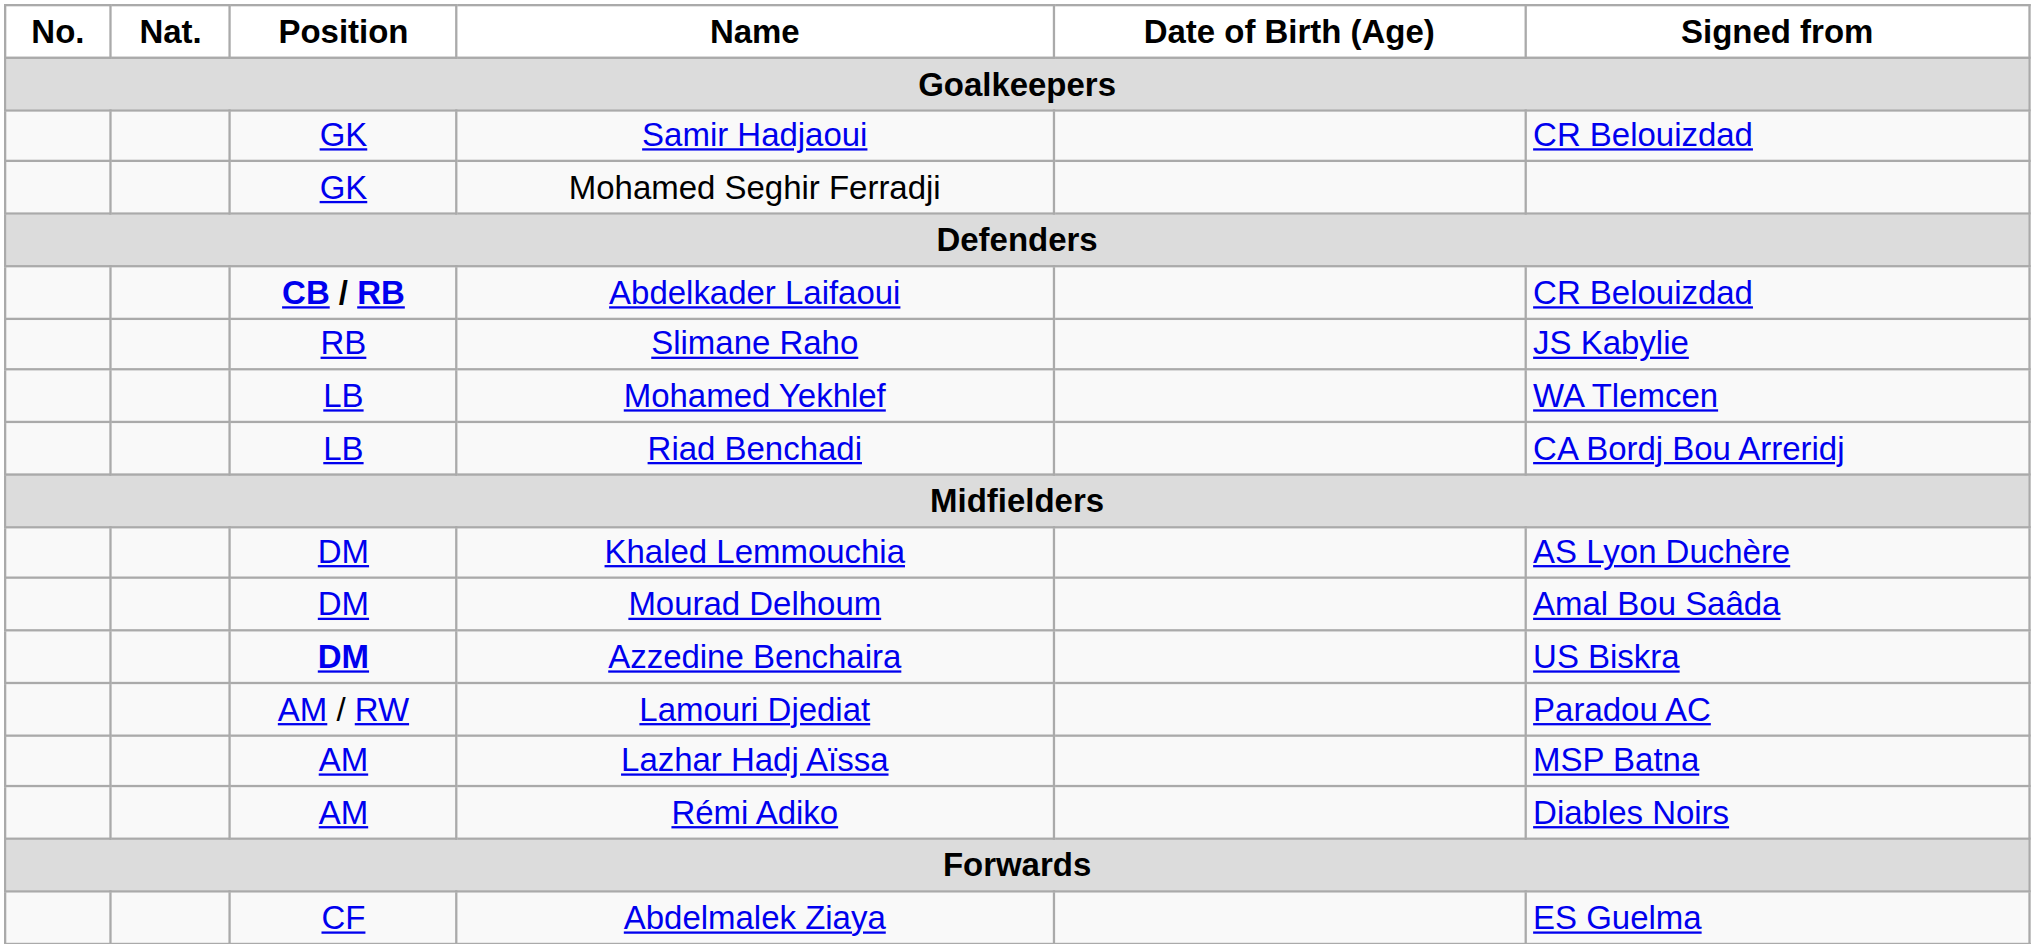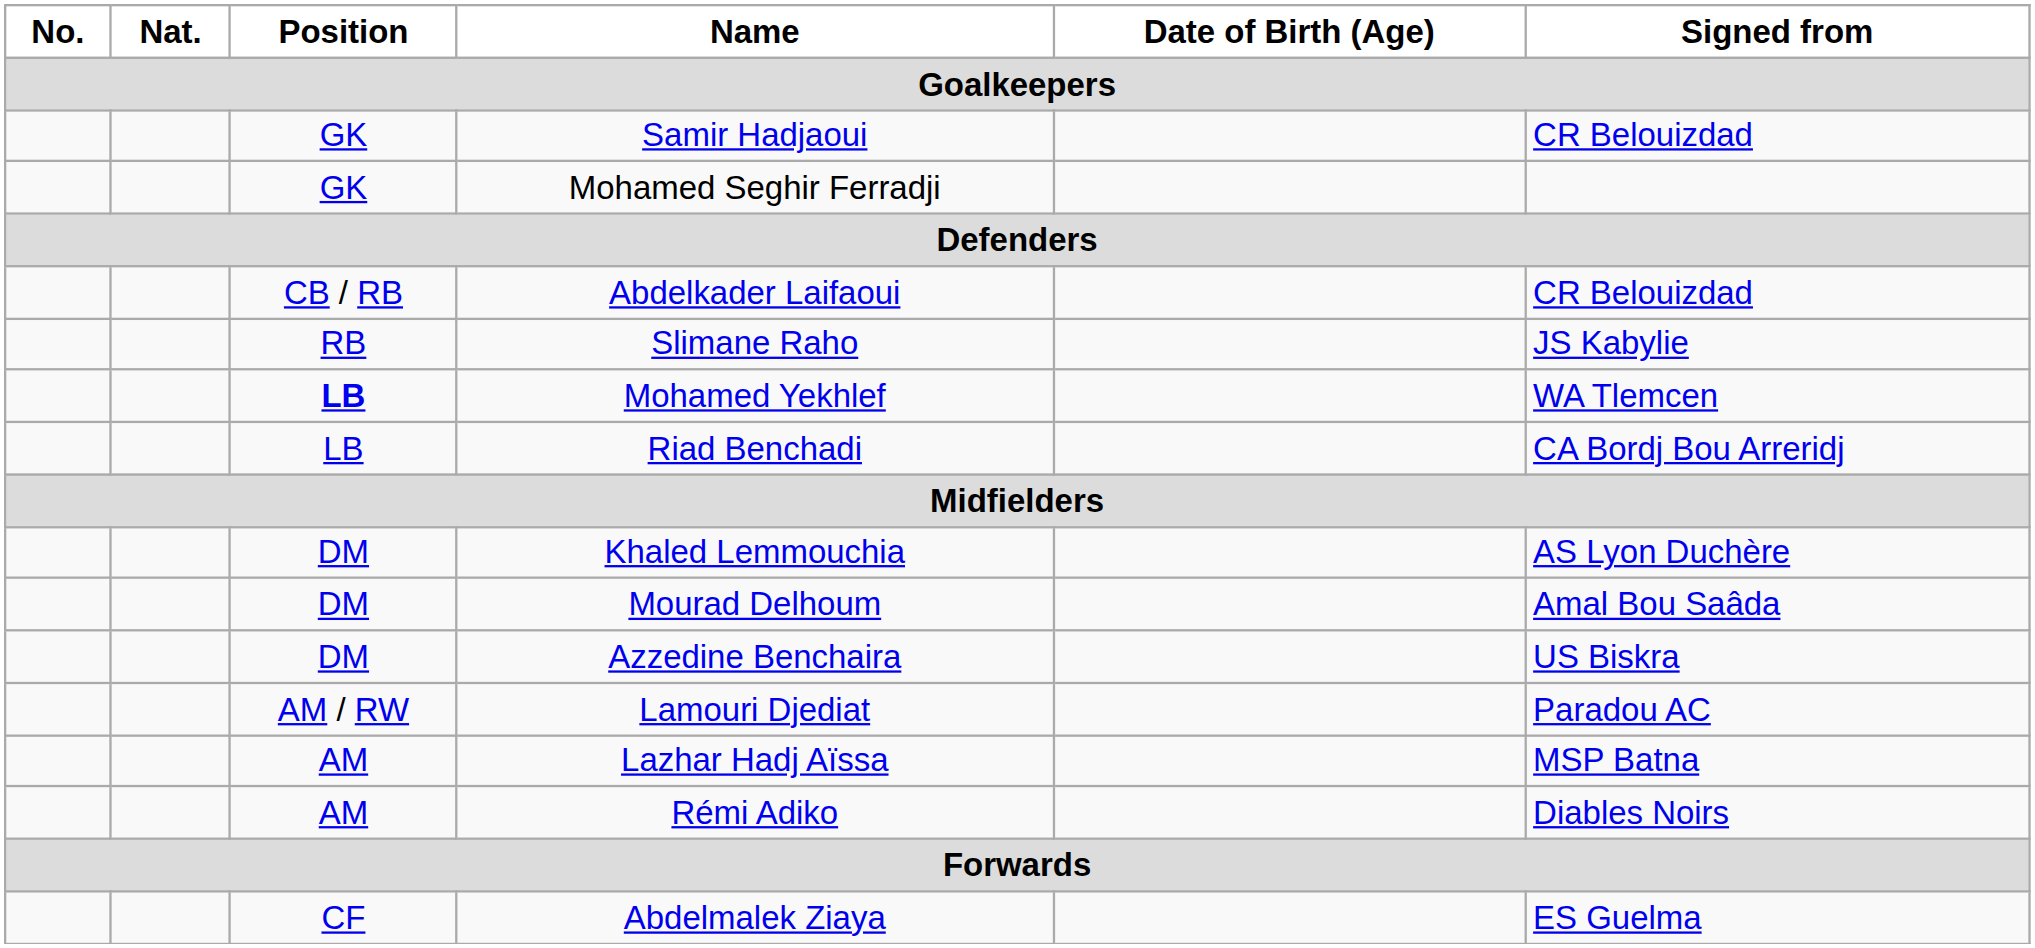(343, 292) bold -> (343, 292) normal
(343, 396) normal -> (343, 396) bold
(343, 657) bold -> (343, 657) normal
